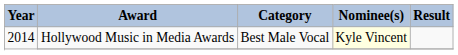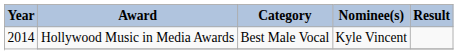(371, 38) lightyellow background -> (371, 38) no background
